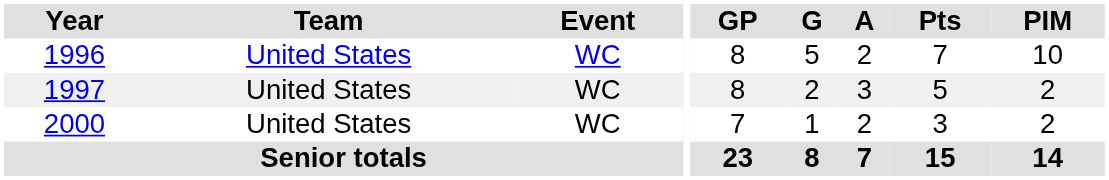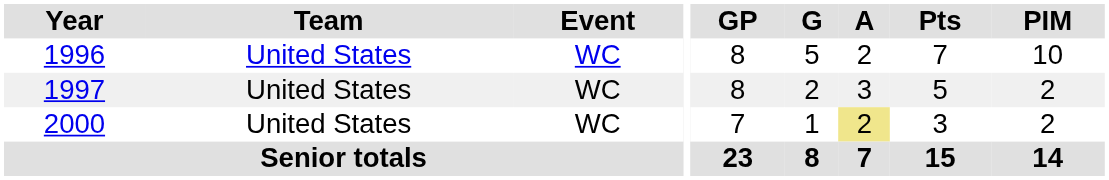(864, 124) no background -> (864, 124) khaki background
